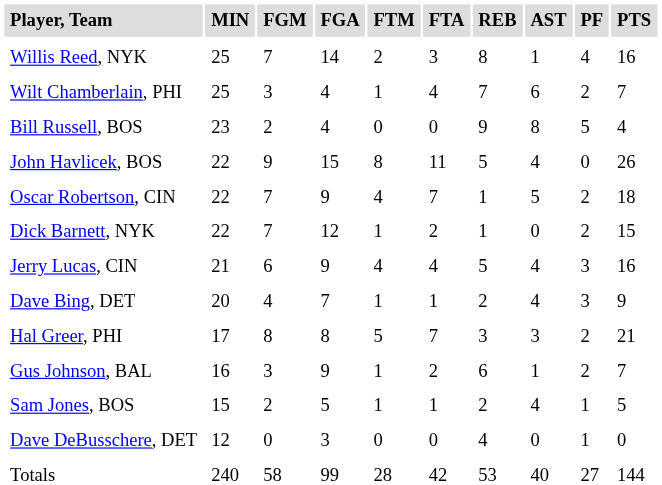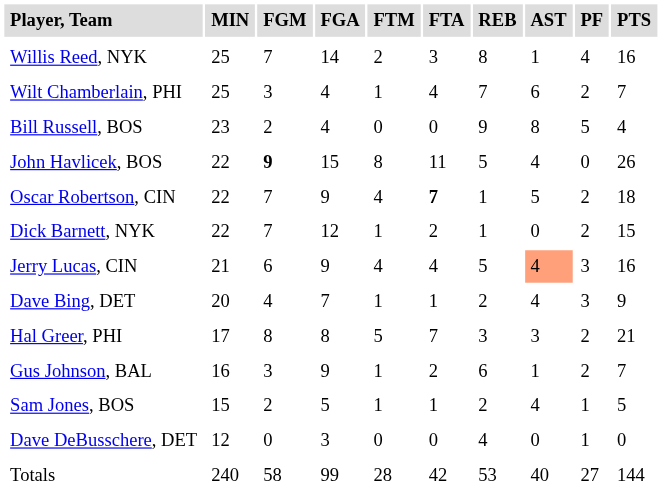(268, 162) normal -> (268, 162) bold
(433, 196) normal -> (433, 196) bold
(535, 266) no background -> (535, 266) lightsalmon background
